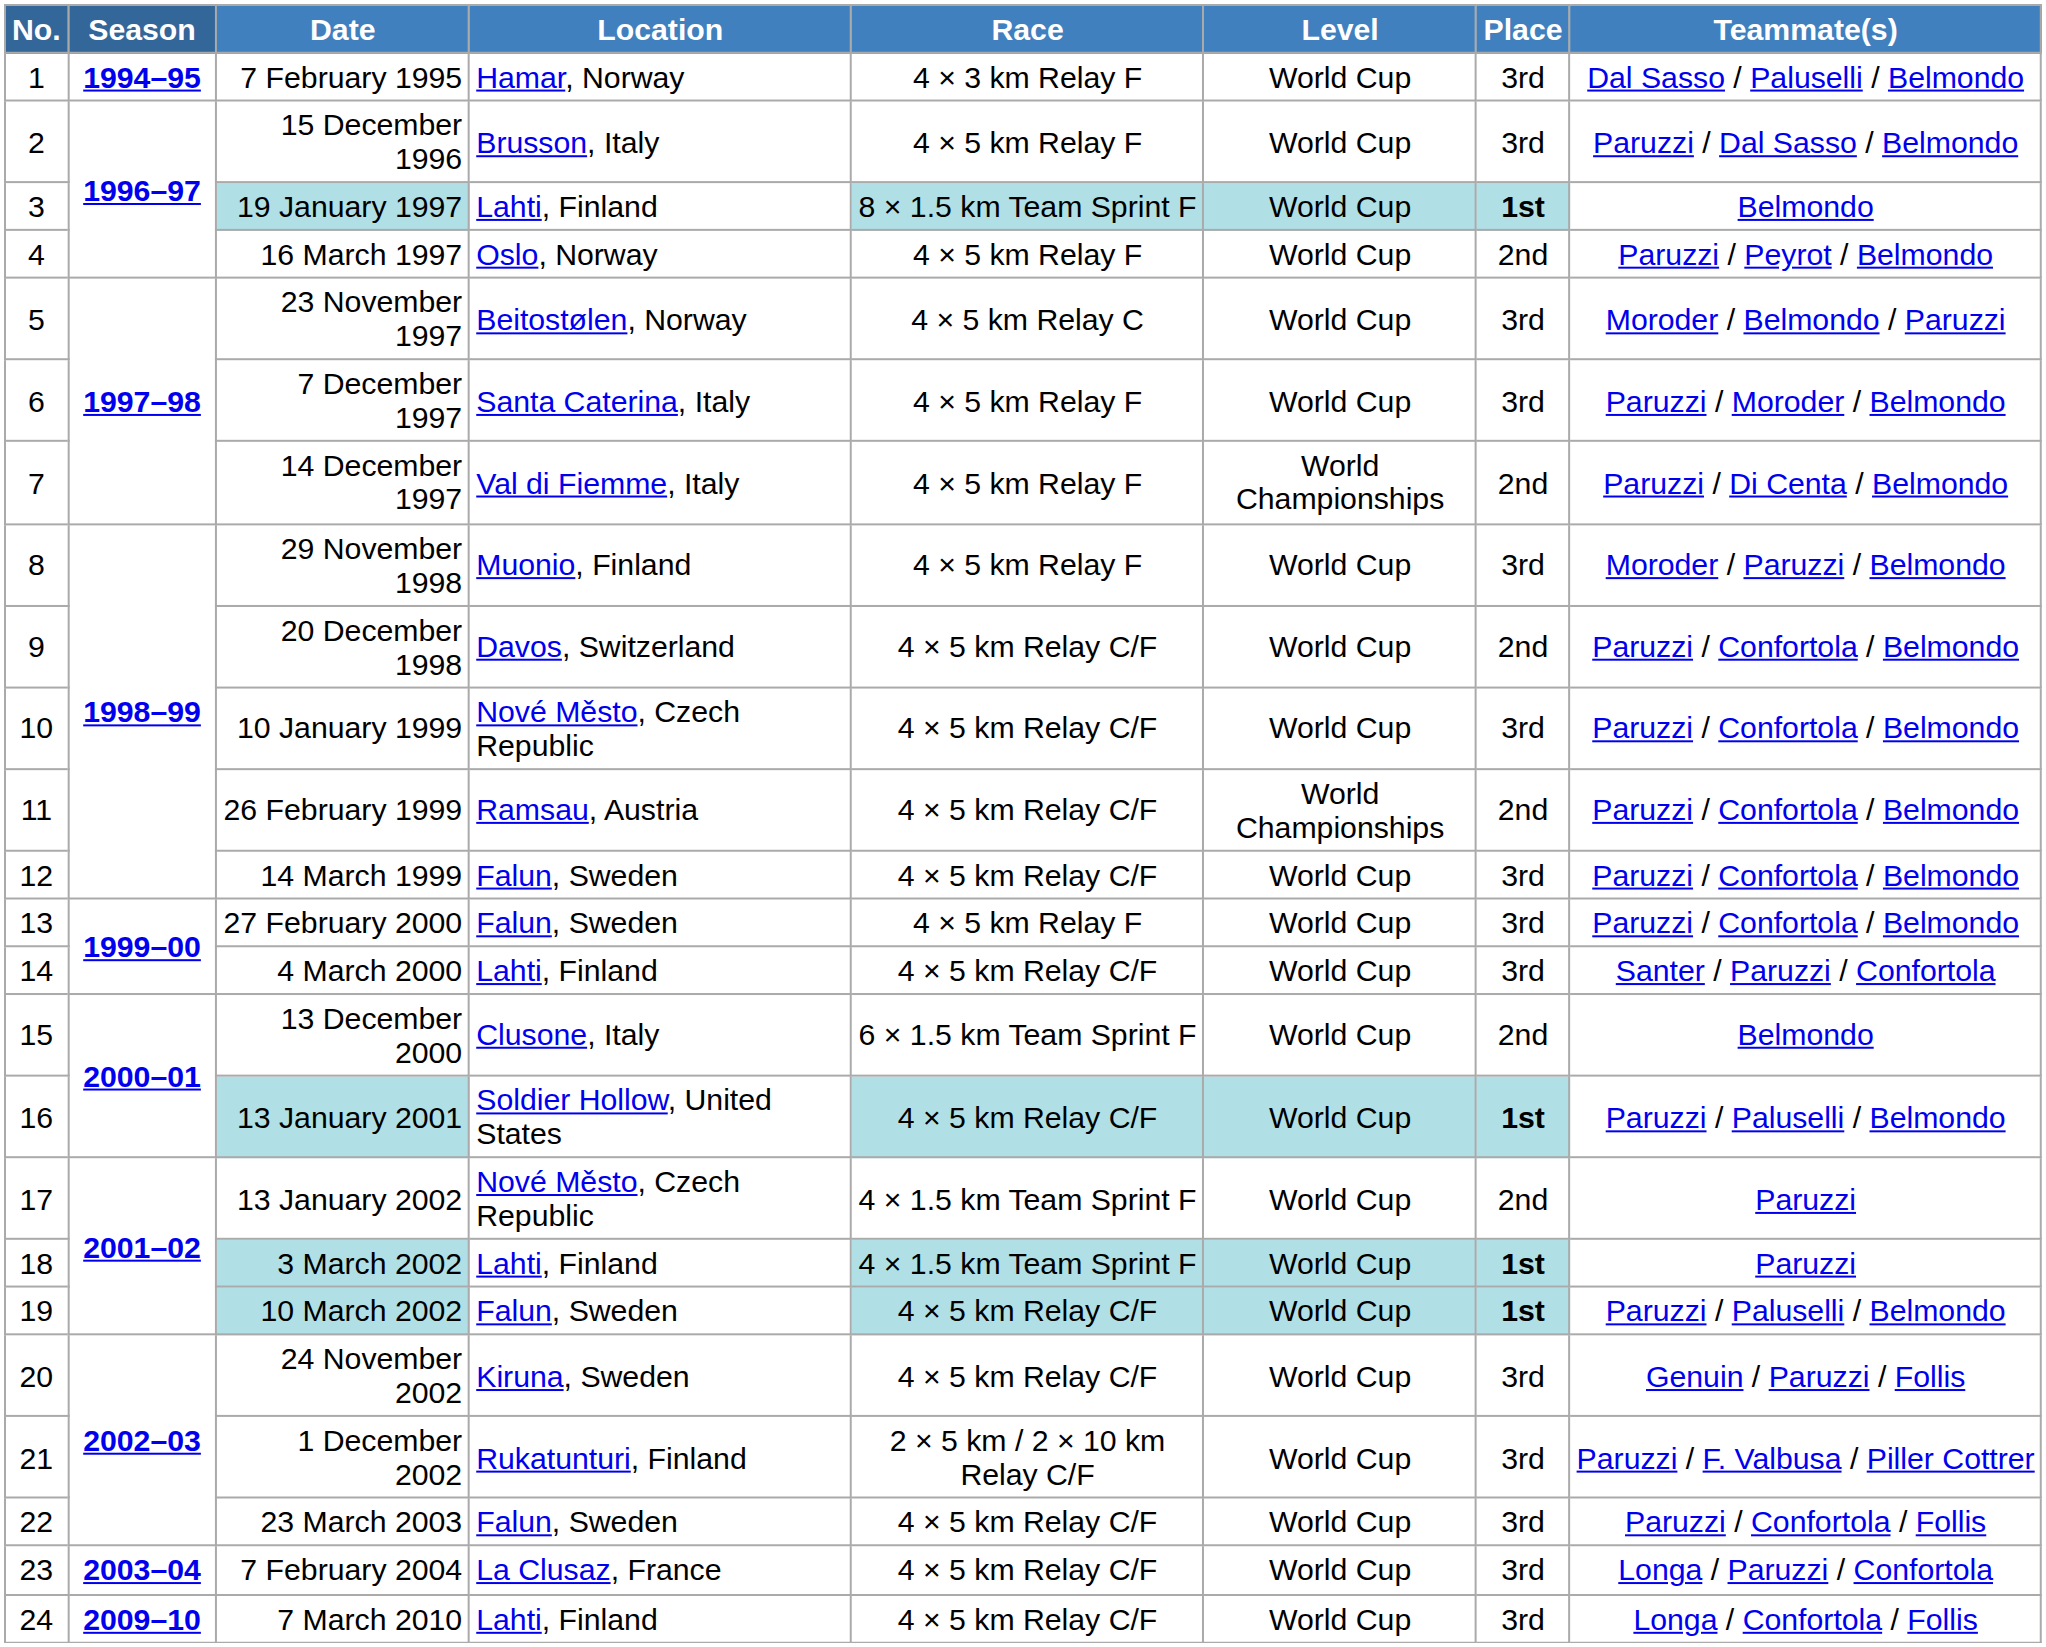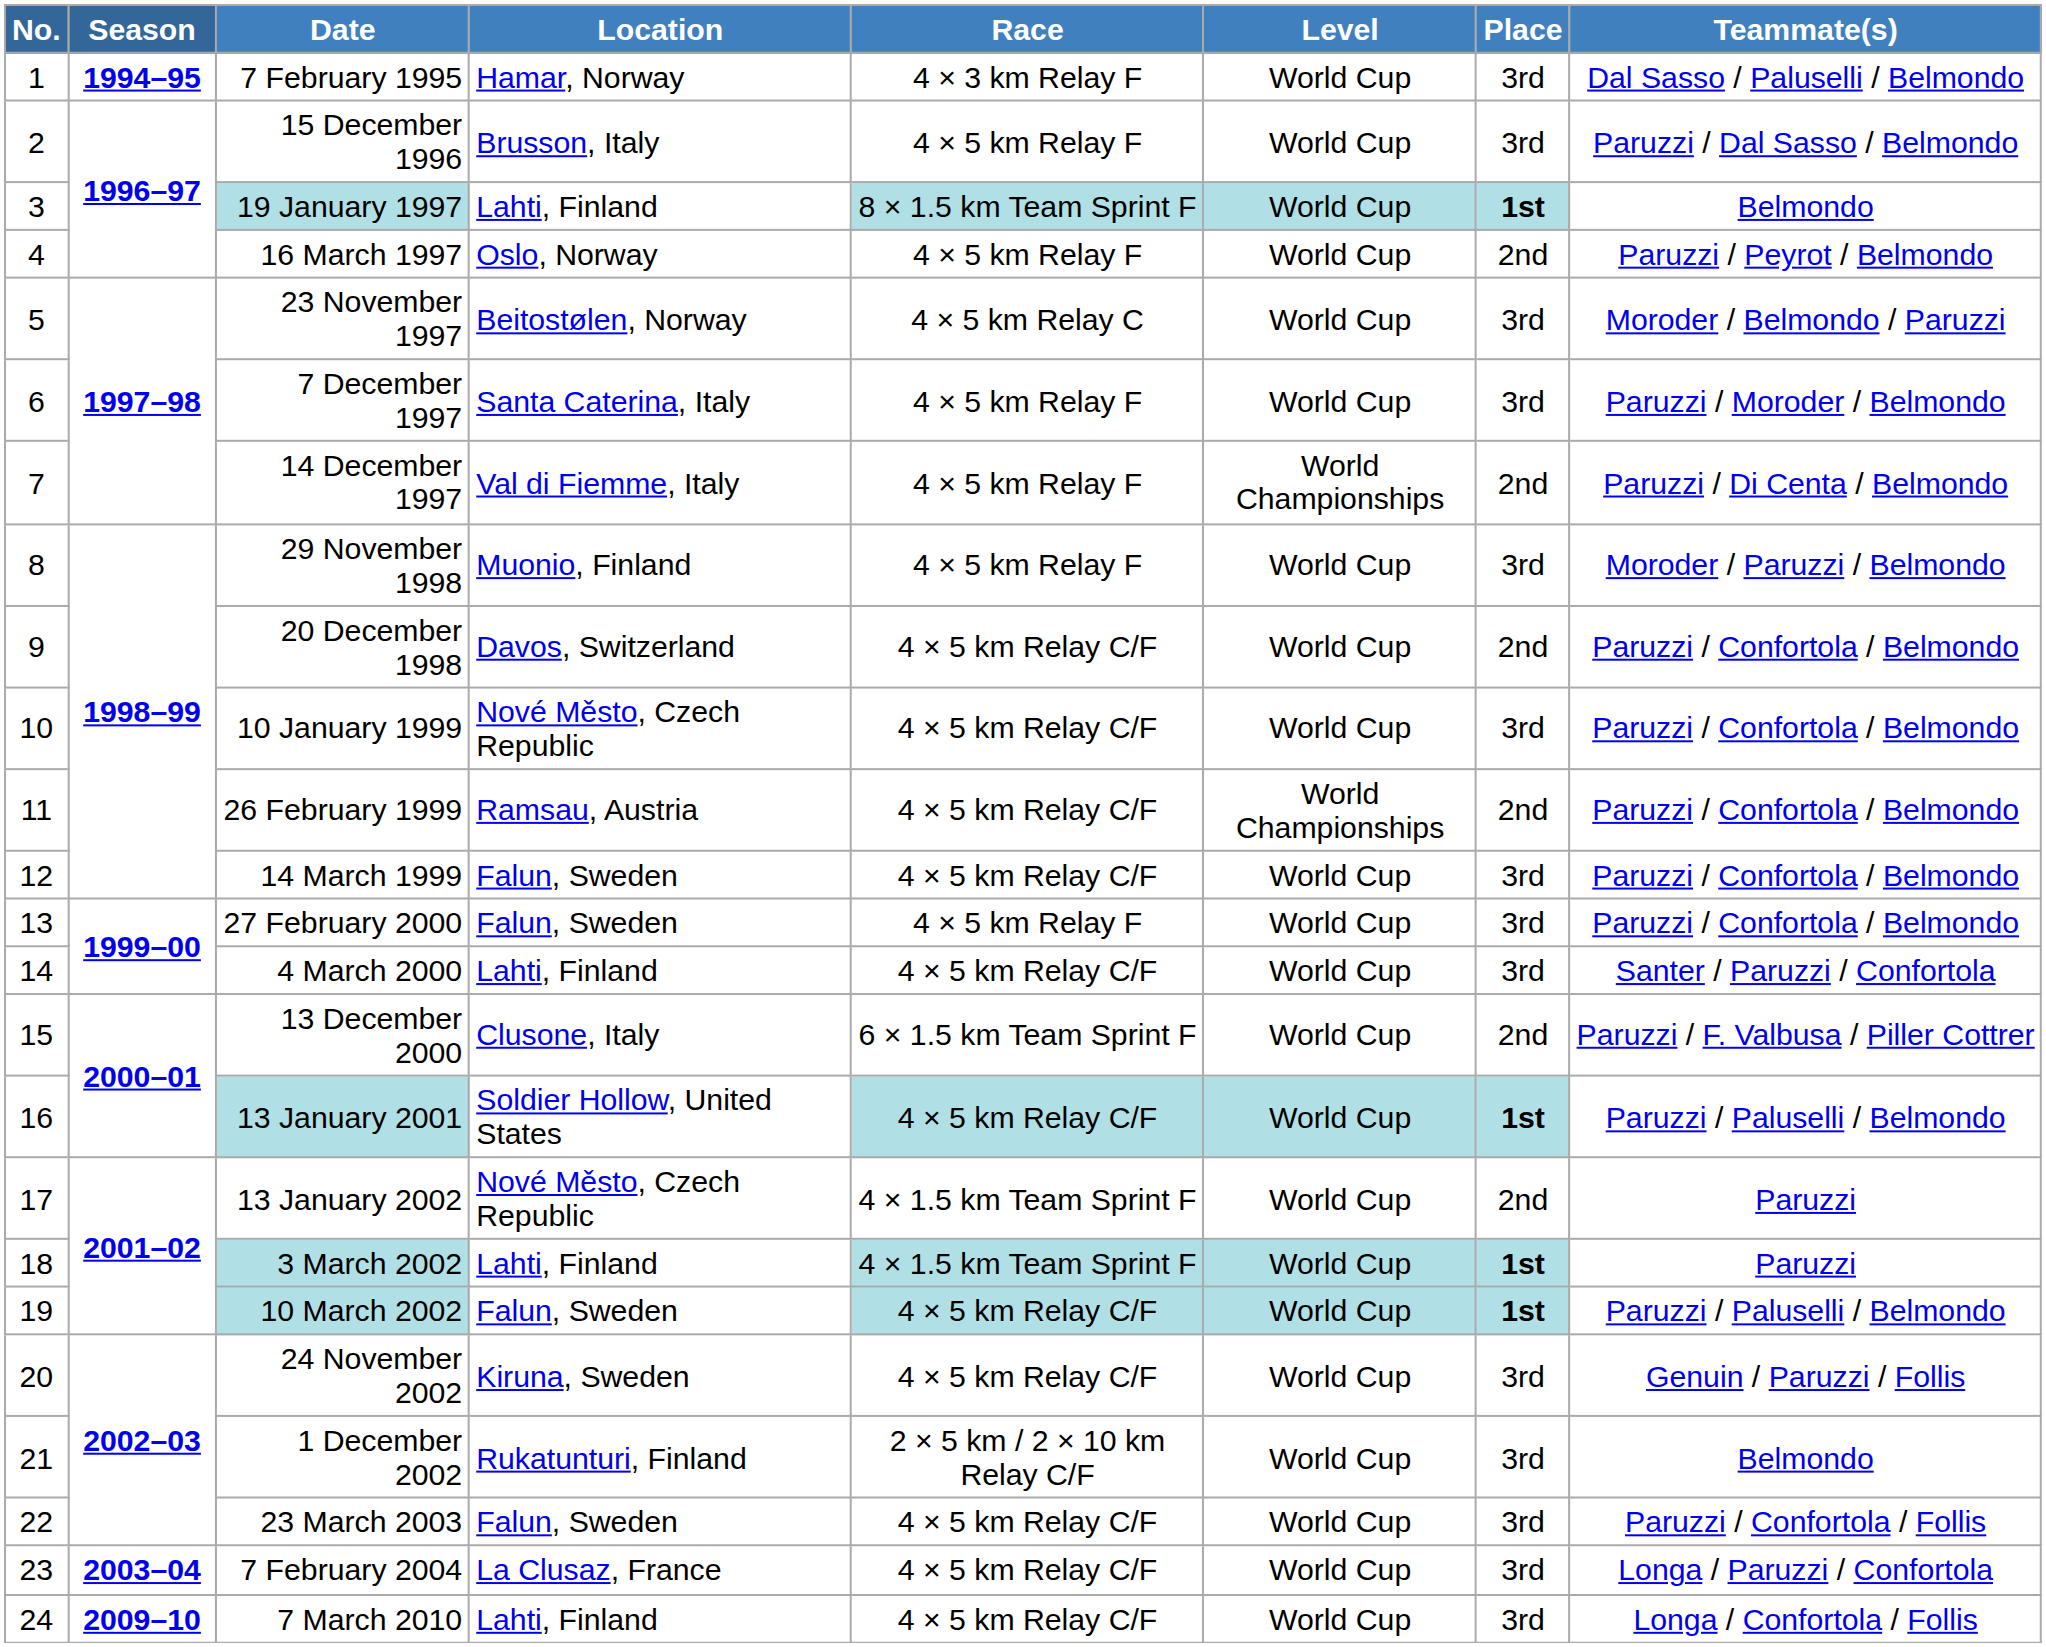(1806, 1035) Belmondo -> (1806, 1035) Paruzzi / F. Valbusa / Piller Cottrer
(1806, 1458) Paruzzi / F. Valbusa / Piller Cottrer -> (1806, 1458) Belmondo
